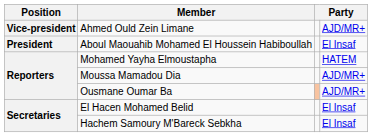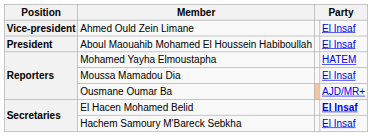(344, 28) AJD/MR+ -> (339, 28) El Insaf
(344, 76) AJD/MR+ -> (339, 76) El Insaf
(339, 108) normal -> (340, 108) bold
